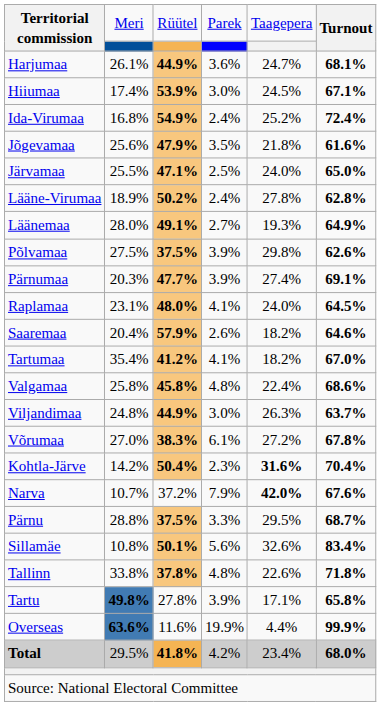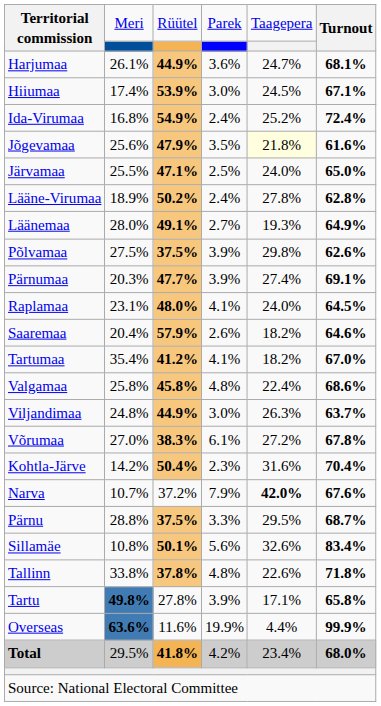(282, 145) no background -> (282, 145) lightyellow background
(282, 466) bold -> (282, 466) normal
